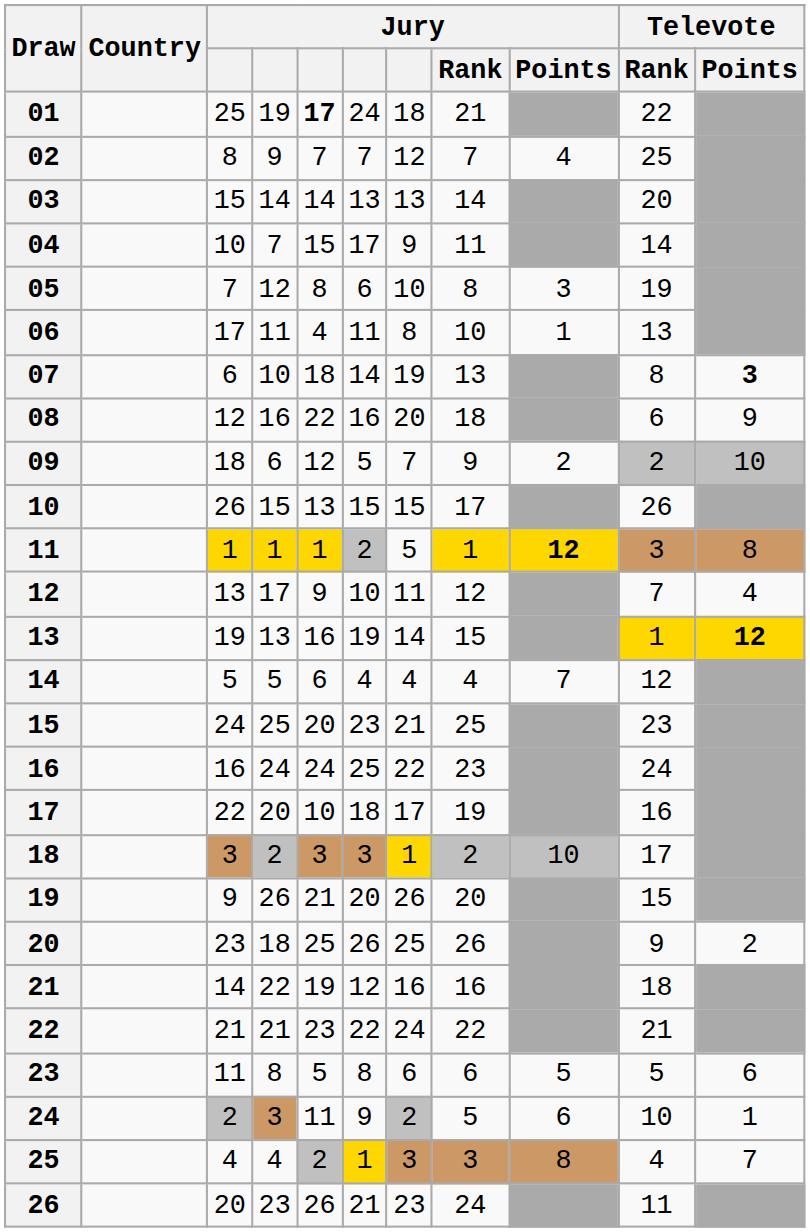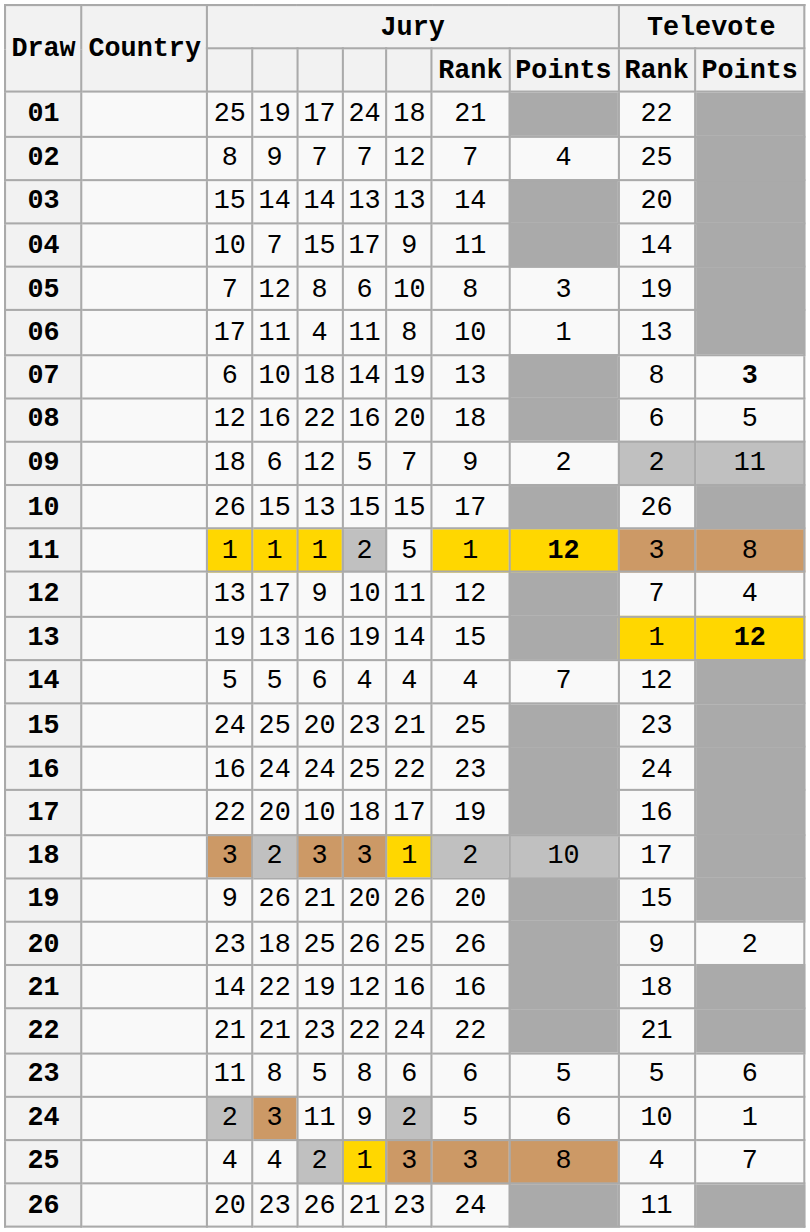(320, 114) bold -> (320, 114) normal
(750, 420) 9 -> (750, 420) 5
(750, 463) 10 -> (750, 463) 11
